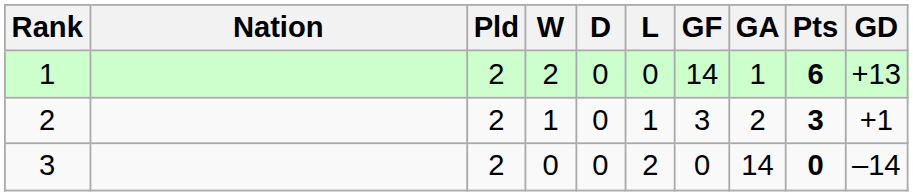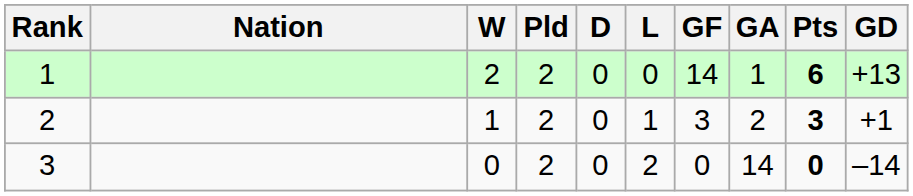columns swapped: (496, 27) <-> (551, 27)
